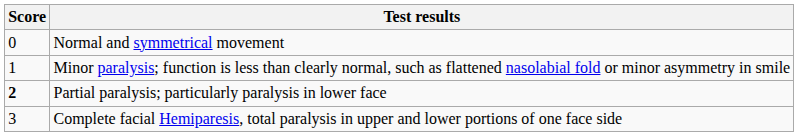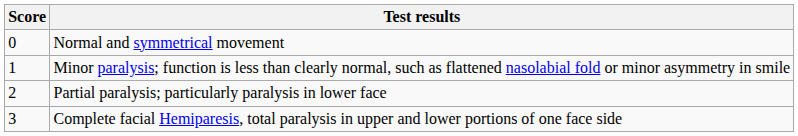(12, 93) bold -> (12, 93) normal
